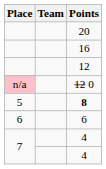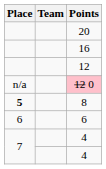(20, 84) pink background -> (20, 84) no background
(84, 84) no background -> (84, 84) pink background
(20, 102) normal -> (20, 102) bold
(84, 102) bold -> (84, 102) normal
